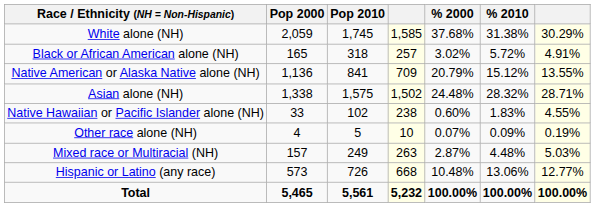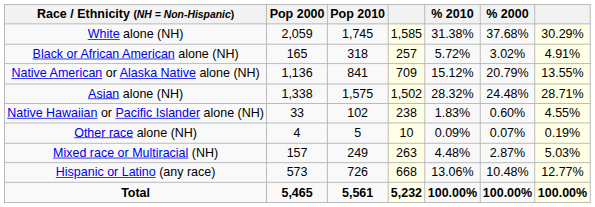columns swapped: (452, 14) <-> (507, 14)
